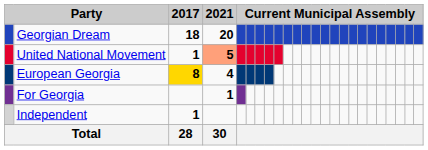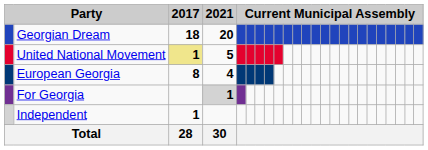(196, 54) no background -> (196, 54) khaki background
(230, 54) lightsalmon background -> (230, 54) no background
(196, 74) gold background -> (196, 74) no background
(230, 94) no background -> (230, 94) lightgrey background
